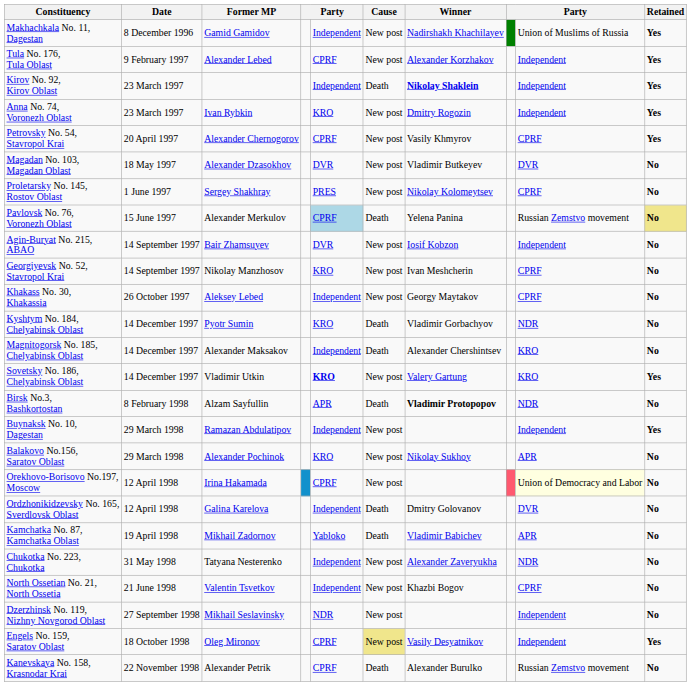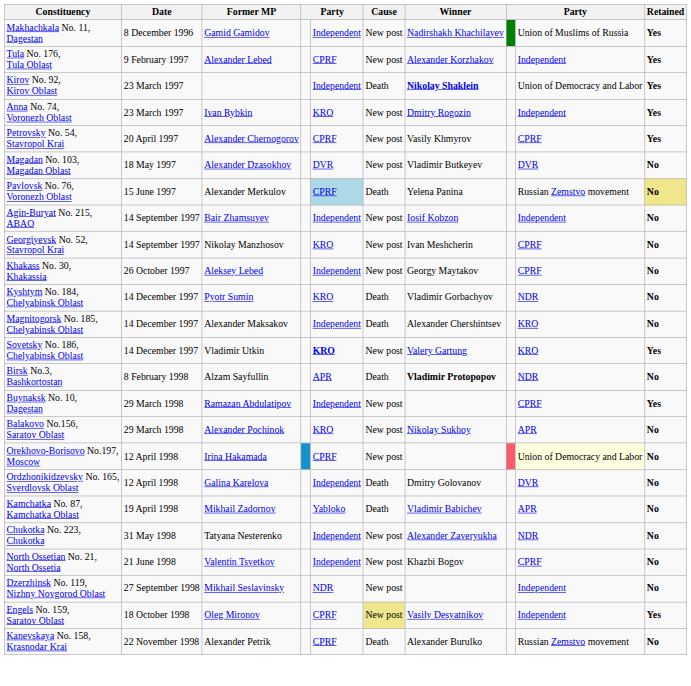(542, 86) Independent -> (580, 86) Union of Democracy and Labor
- row: (47, 191)
(323, 244) DVR -> (337, 218) Independent
(542, 430) Independent -> (530, 403) CPRF
